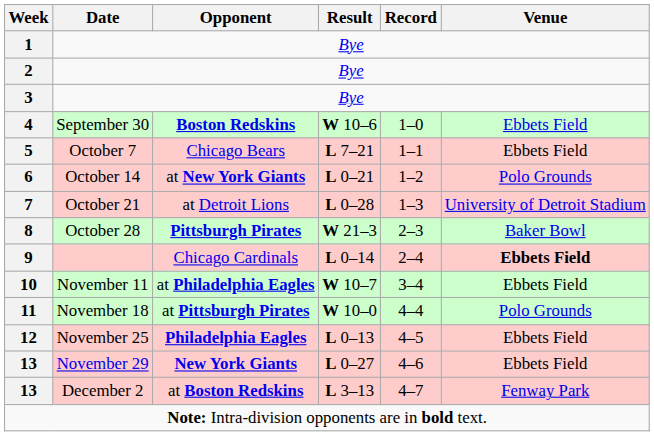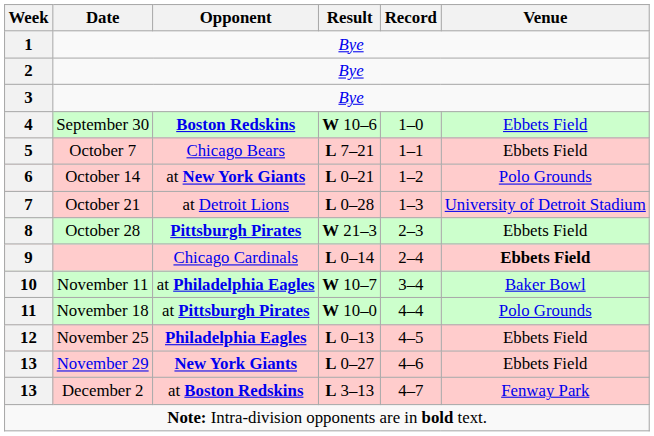(545, 230) Baker Bowl -> (545, 230) Ebbets Field
(545, 284) Ebbets Field -> (545, 284) Baker Bowl
